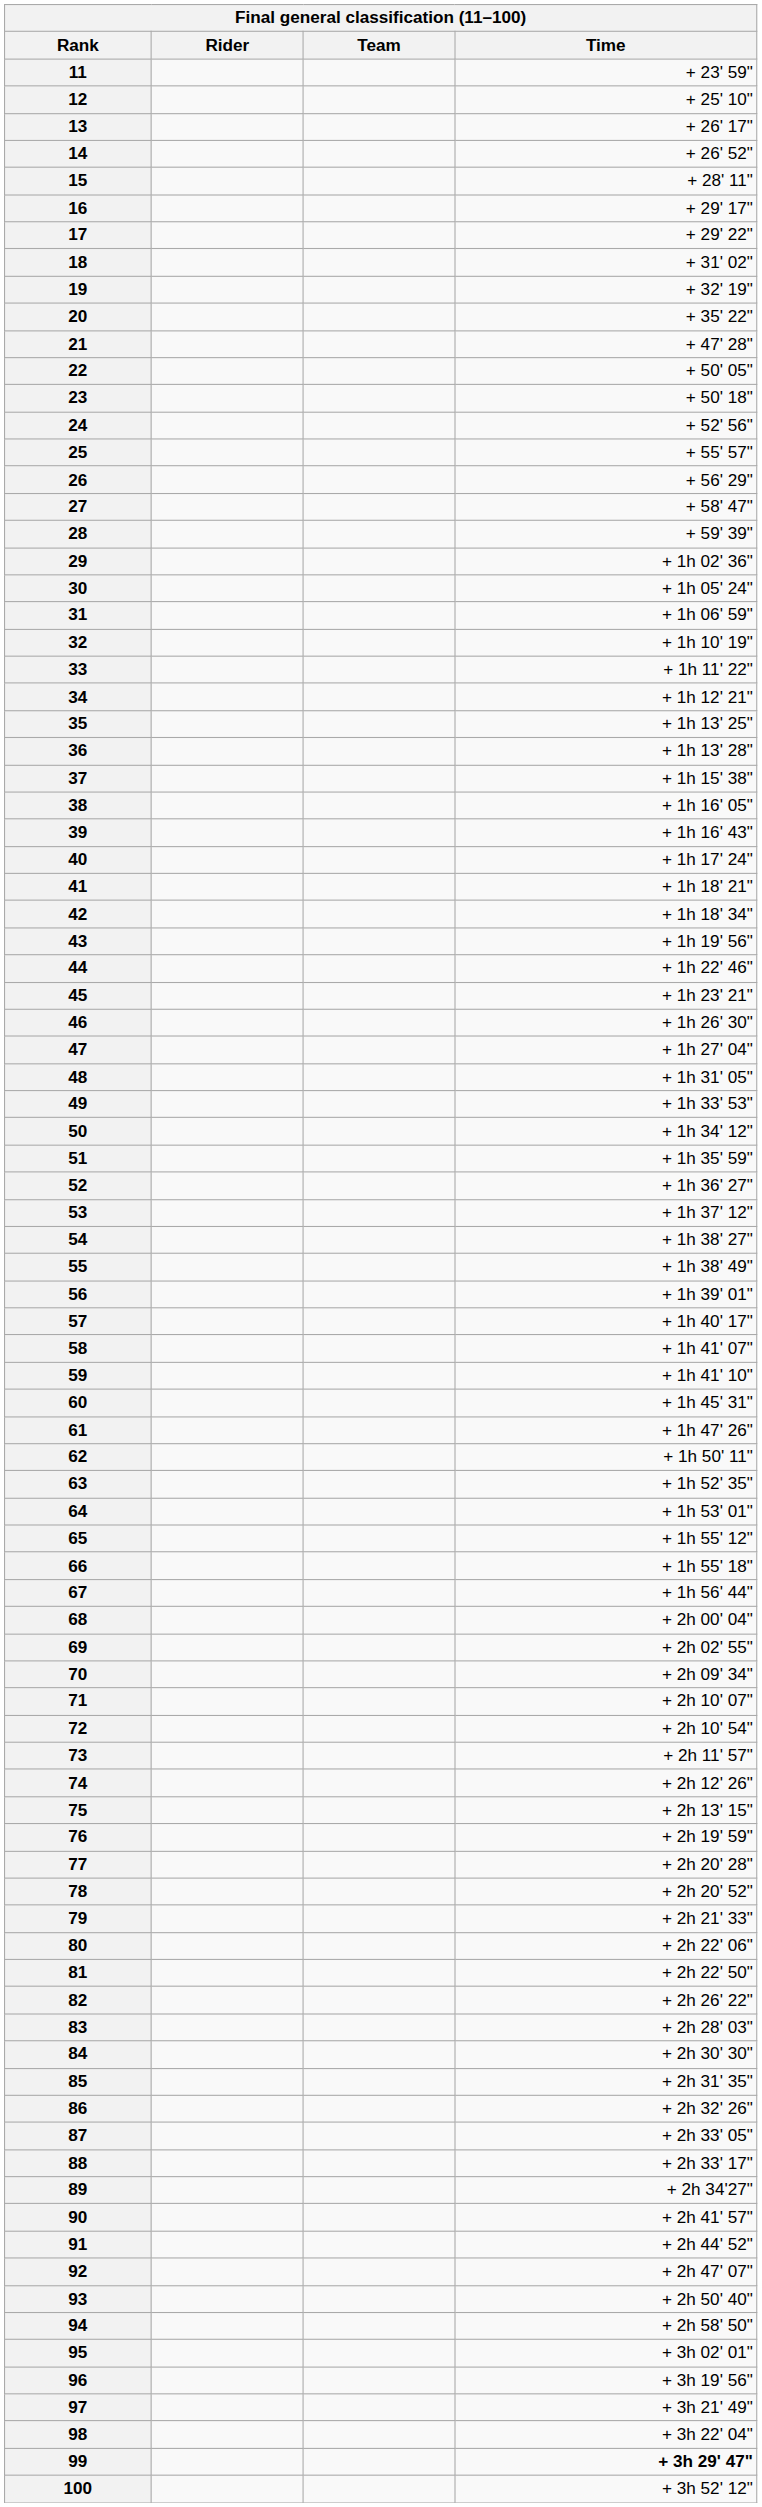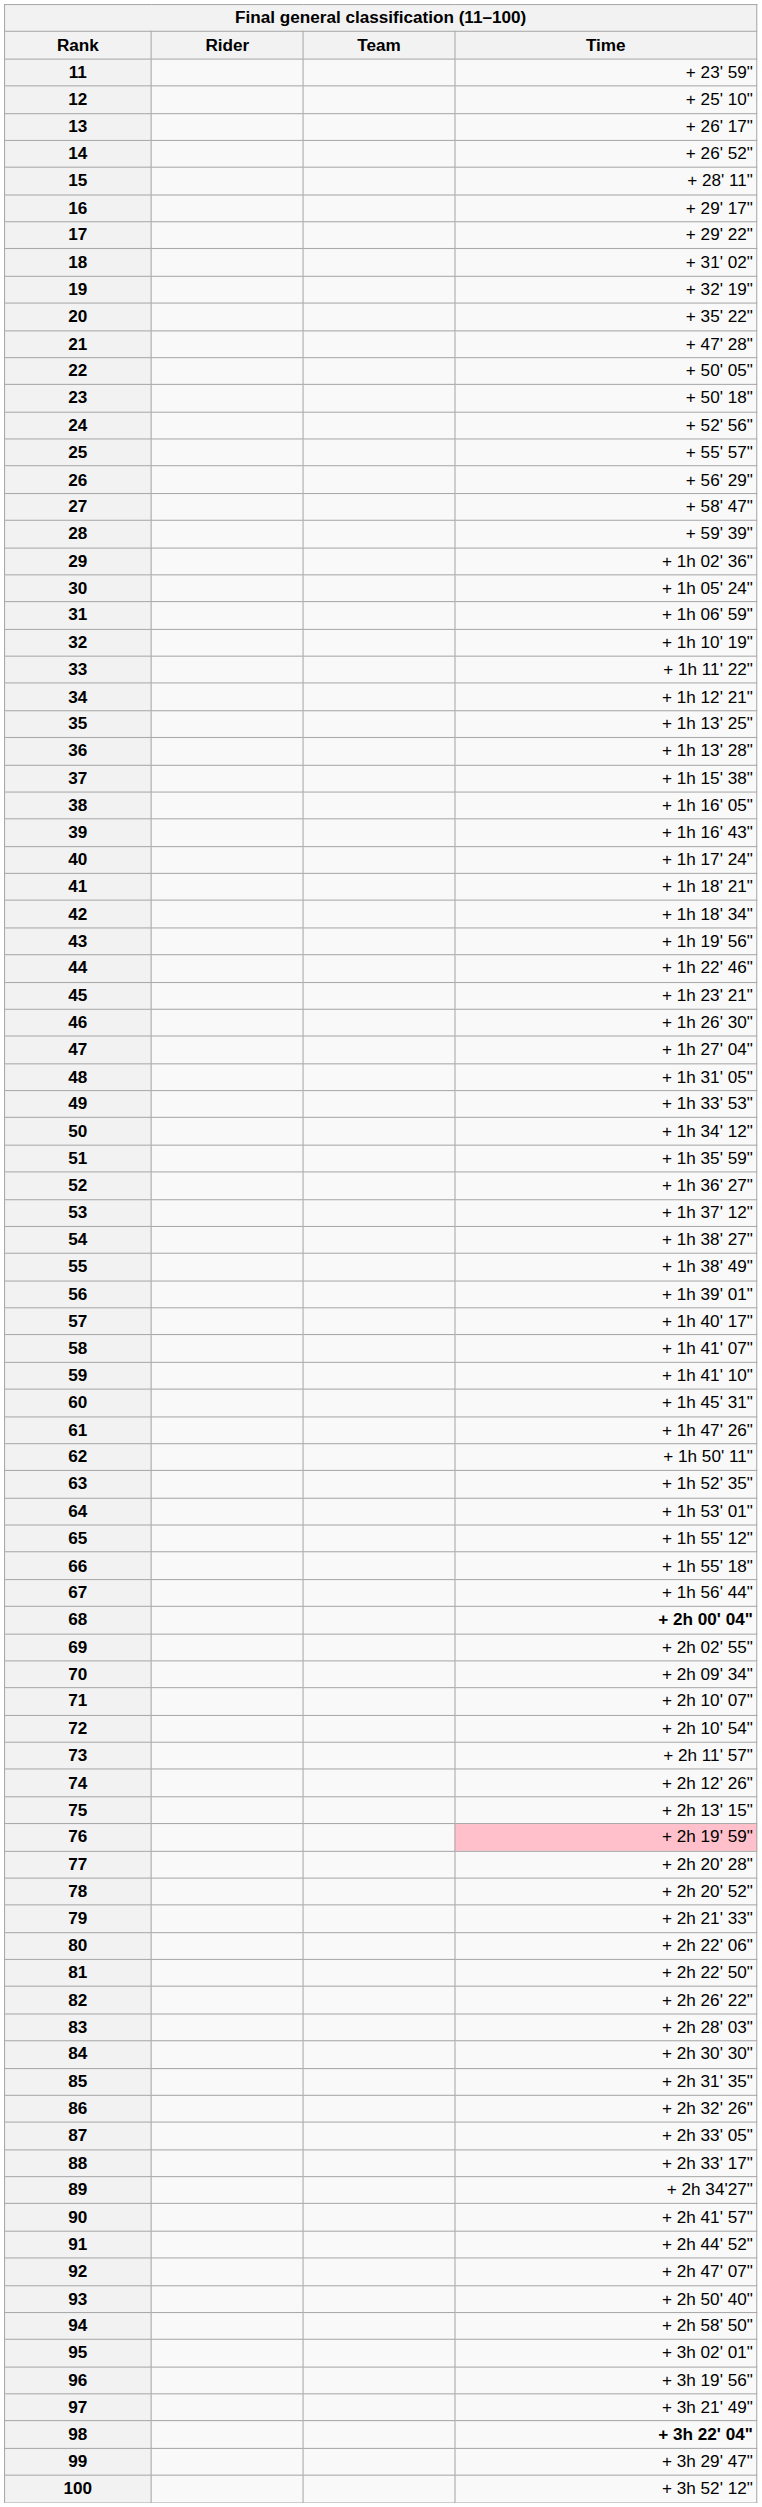(707, 1619) normal -> (706, 1619) bold
(707, 1837) no background -> (707, 1837) pink background
(707, 2434) normal -> (706, 2434) bold
(706, 2461) bold -> (707, 2461) normal
